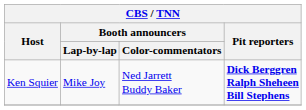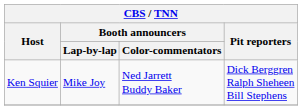(263, 82) bold -> (261, 82) normal
